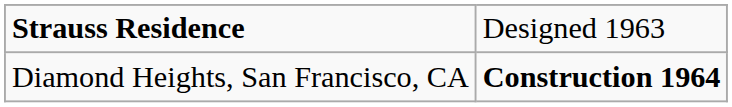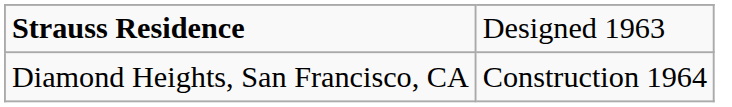(602, 76) bold -> (595, 76) normal
